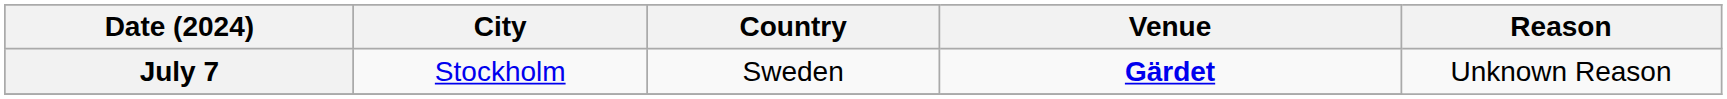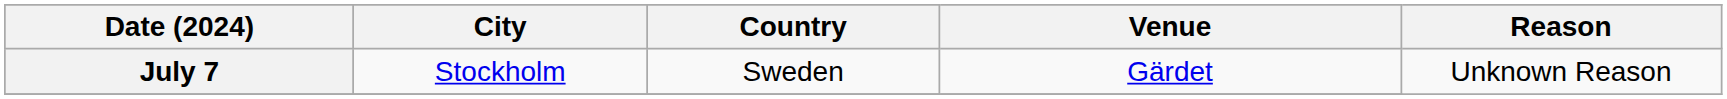(1170, 71) bold -> (1170, 71) normal
